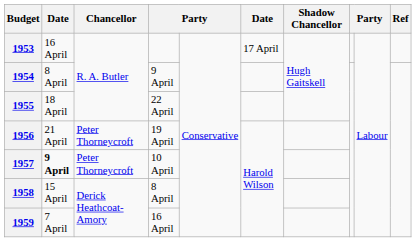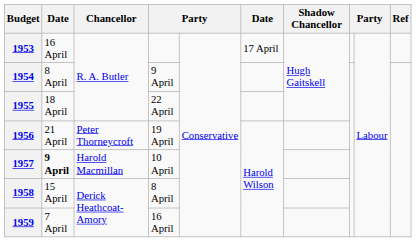(105, 164) Peter Thorneycroft -> (100, 164) Harold Macmillan
